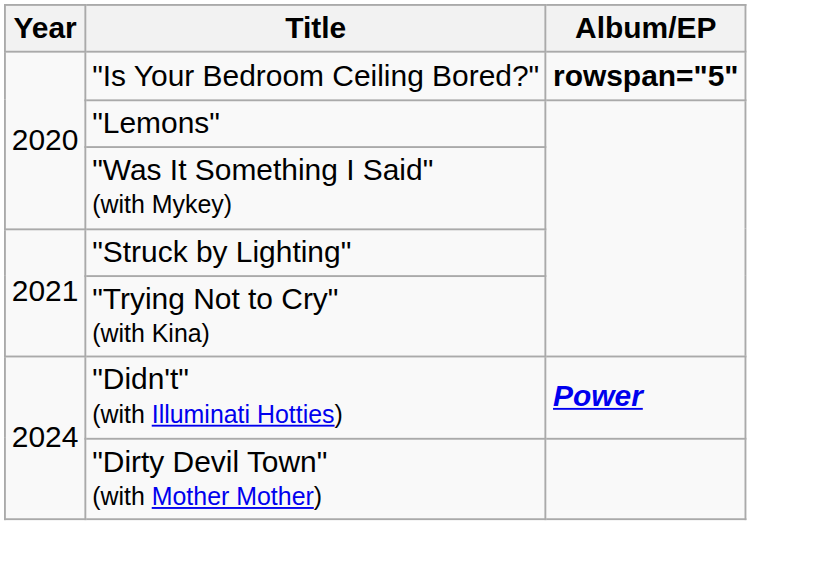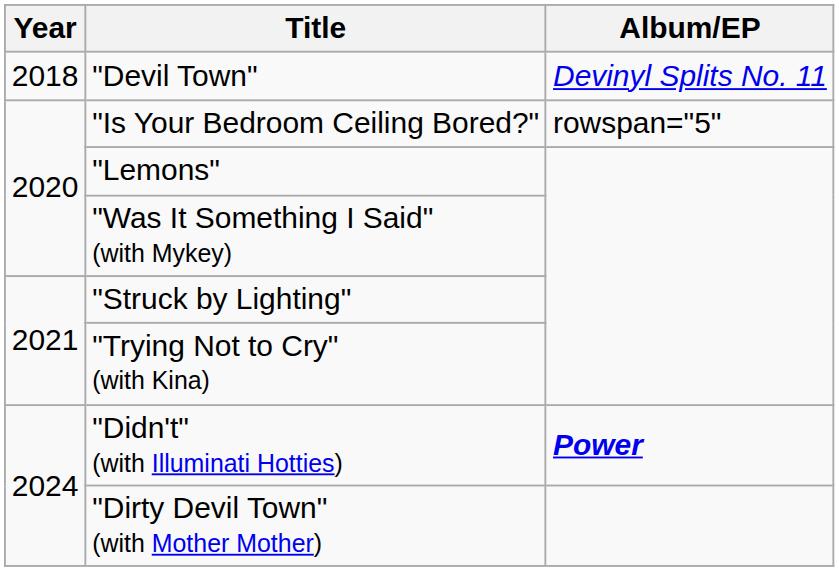+ row: (175, 75)
(646, 75) bold -> (637, 123) normal
